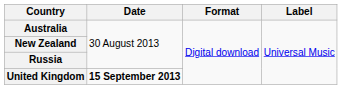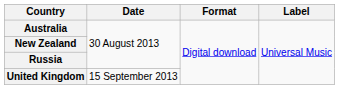(135, 76) bold -> (133, 76) normal
